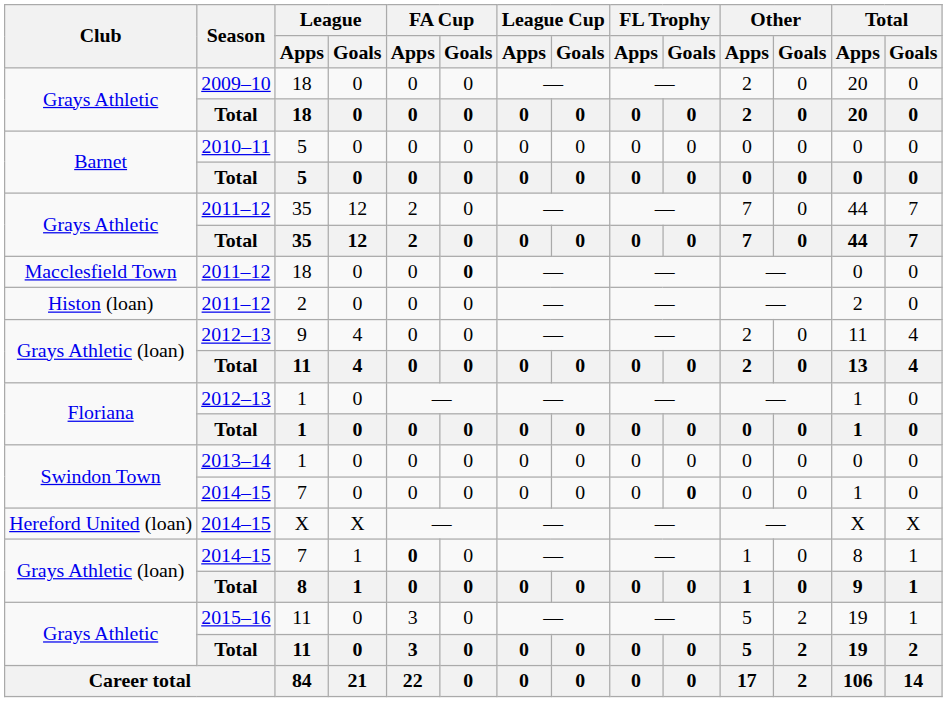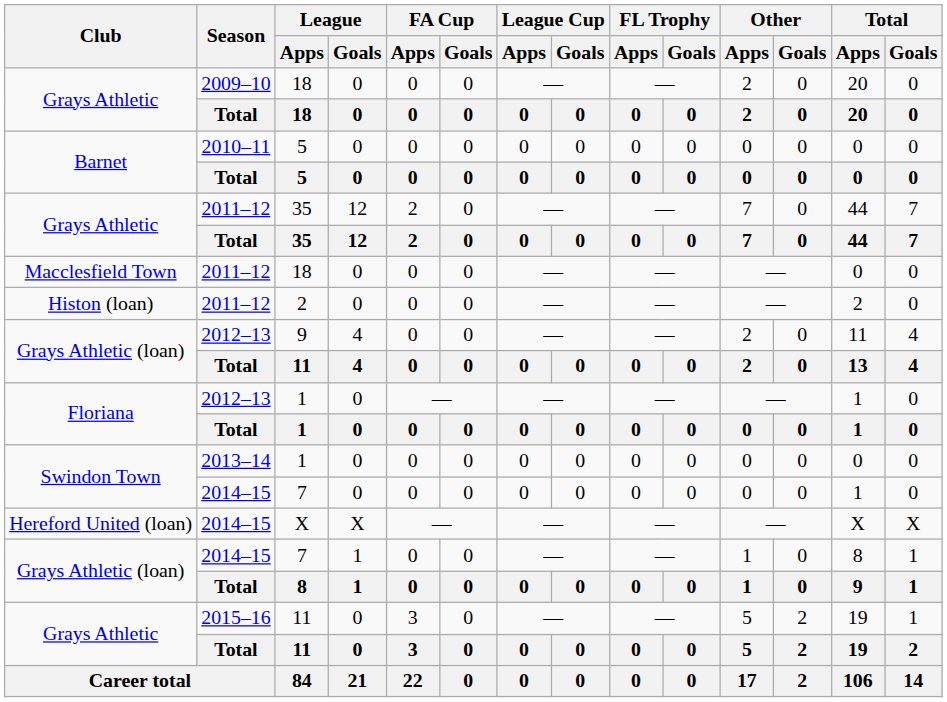(468, 271) bold -> (468, 271) normal
(691, 492) bold -> (691, 492) normal
(413, 555) bold -> (413, 555) normal
